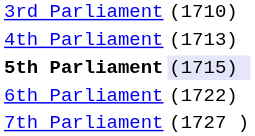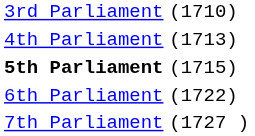(204, 68) lavender background -> (204, 68) no background
